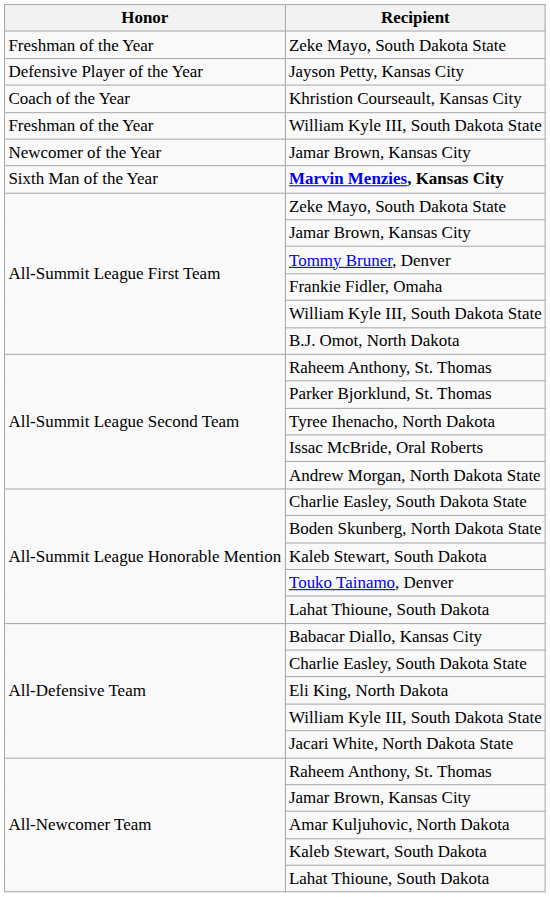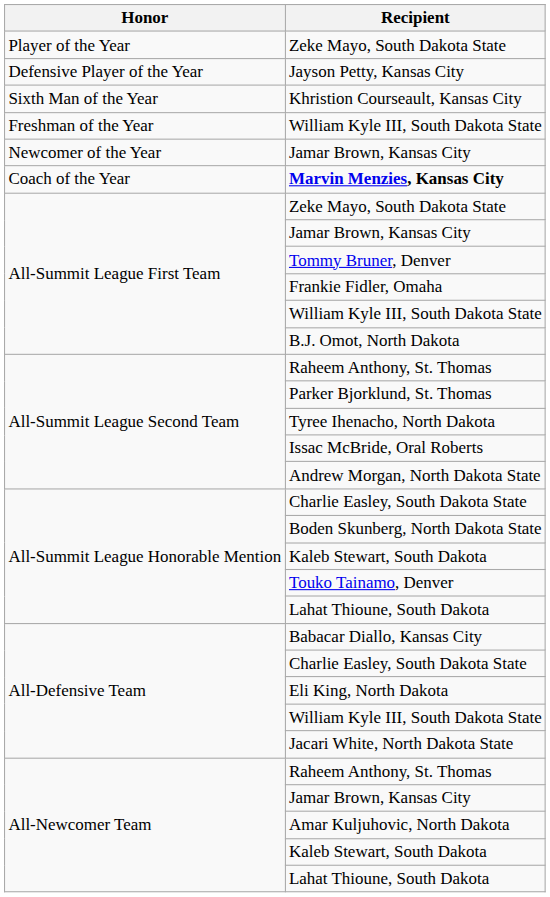(81, 44) Freshman of the Year -> (69, 44) Player of the Year
(69, 98) Coach of the Year -> (83, 98) Sixth Man of the Year
(83, 179) Sixth Man of the Year -> (69, 179) Coach of the Year
